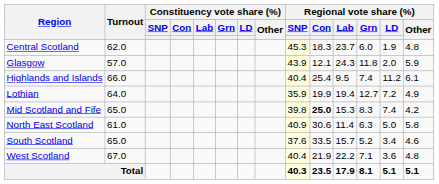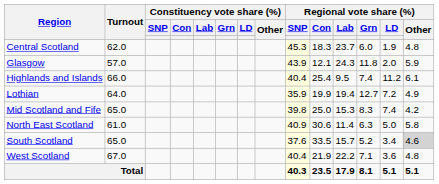(322, 109) bold -> (322, 109) normal
(412, 140) no background -> (412, 140) lightgrey background
